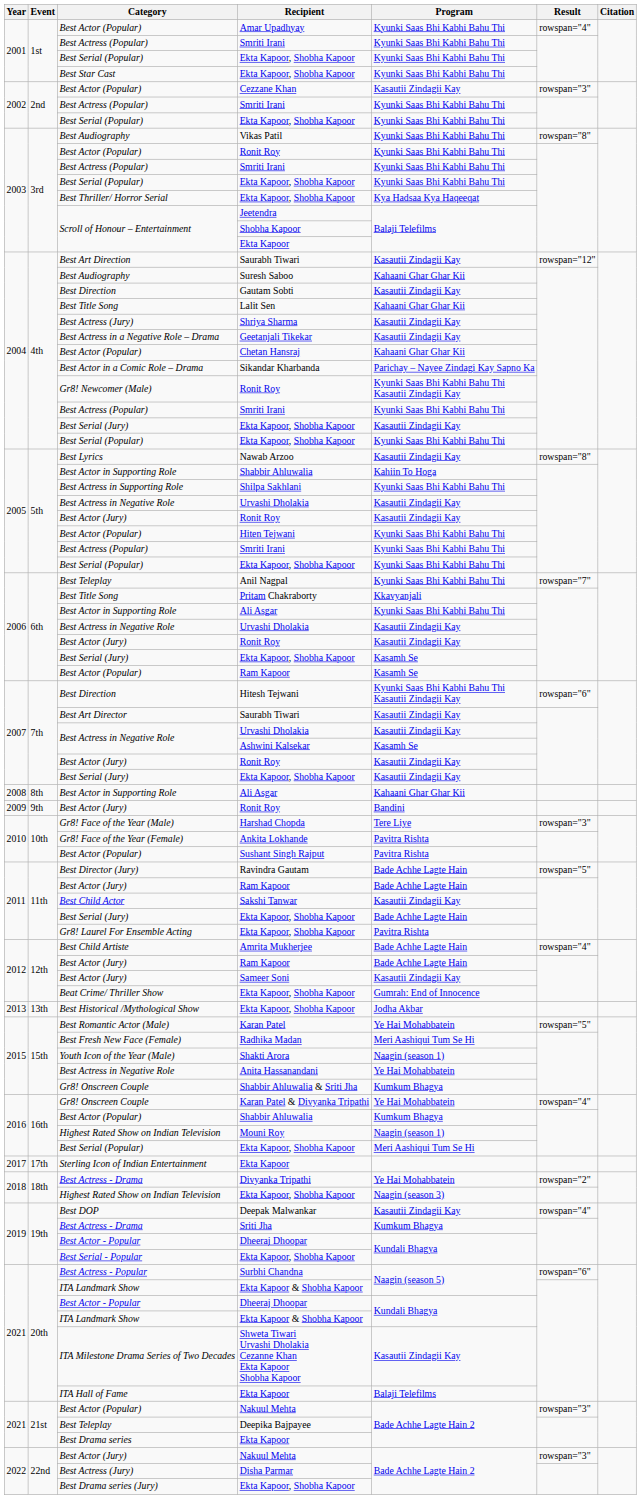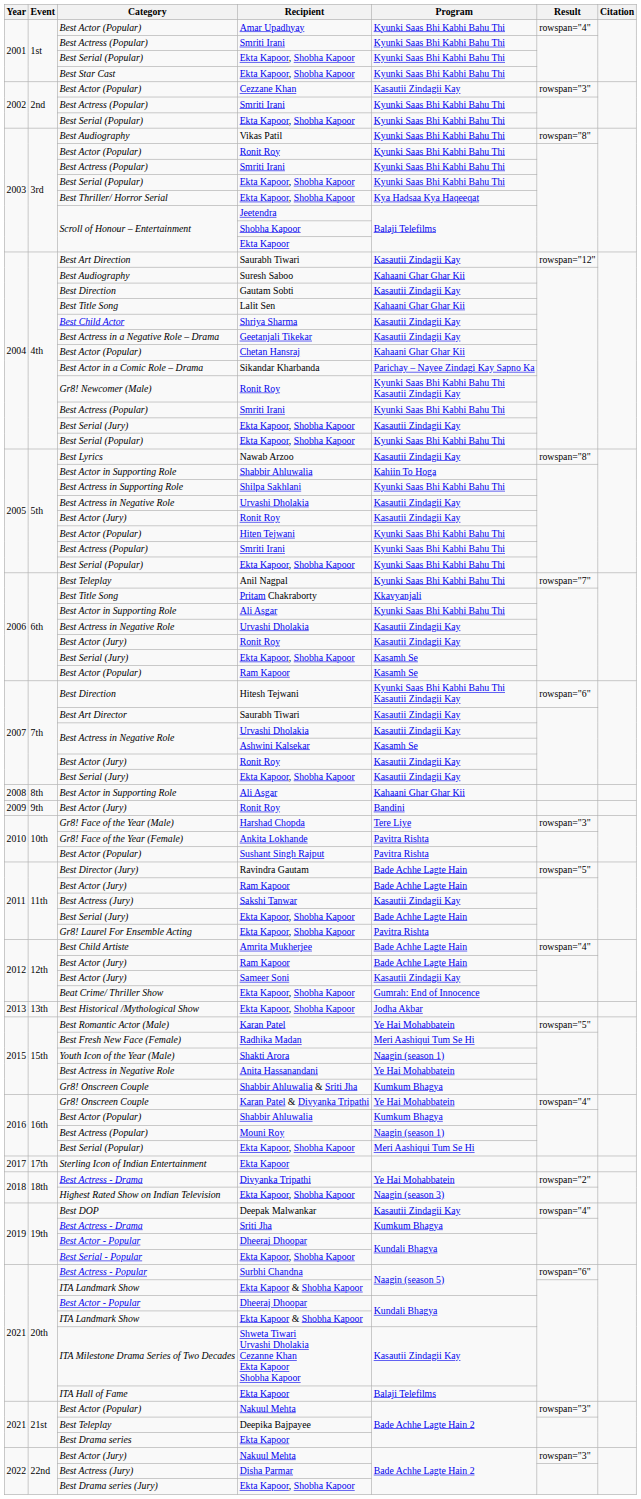(96, 321) Best Actress (Jury) -> (92, 321) Best Child Actor
(92, 901) Best Child Actor -> (96, 901) Best Actress (Jury)
(140, 1133) Highest Rated Show on Indian Television -> (104, 1133) Best Actress (Popular)
